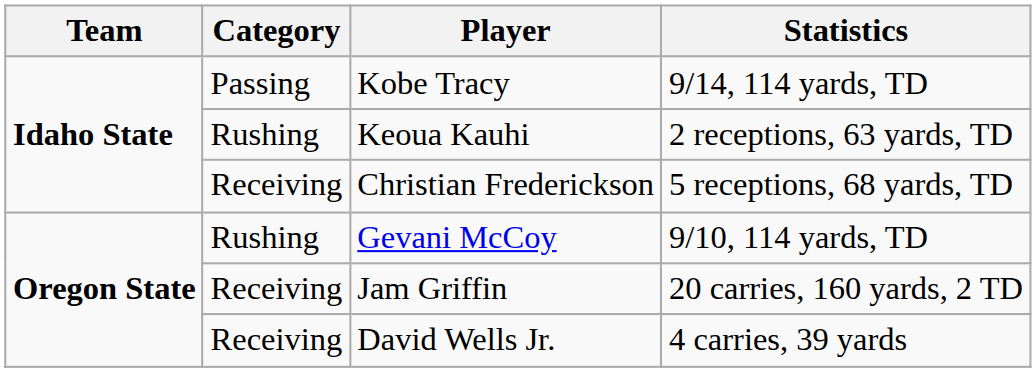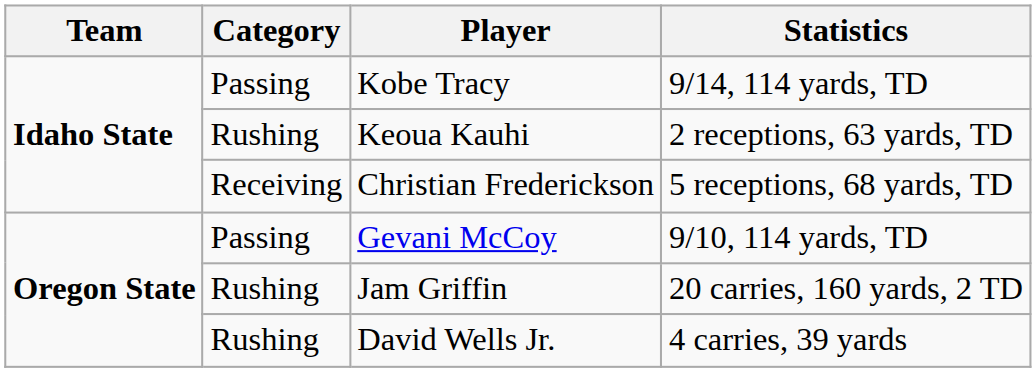(265, 236) Rushing -> (260, 236) Passing
(276, 288) Receiving -> (265, 288) Rushing
(276, 339) Receiving -> (265, 339) Rushing
